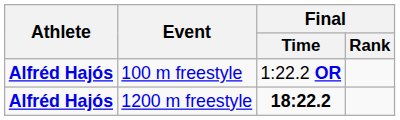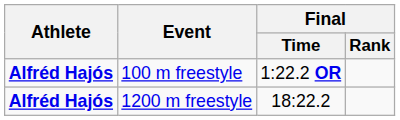(301, 101) bold -> (301, 101) normal
